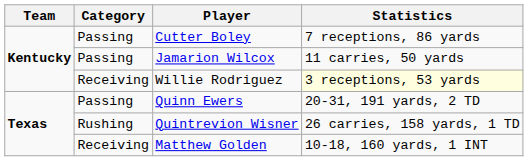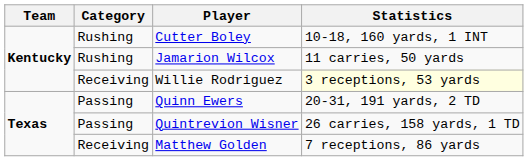(105, 37) Passing -> (105, 37) Rushing
(392, 37) 7 receptions, 86 yards -> (396, 37) 10-18, 160 yards, 1 INT
(105, 59) Passing -> (105, 59) Rushing
(105, 124) Rushing -> (105, 124) Passing
(396, 145) 10-18, 160 yards, 1 INT -> (392, 145) 7 receptions, 86 yards
